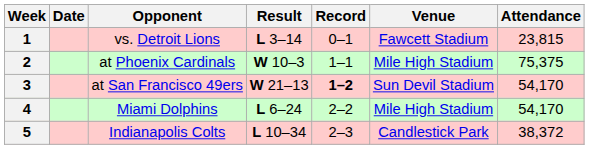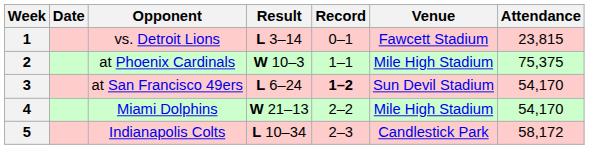(279, 86) W 21–13 -> (279, 86) L 6–24
(279, 109) L 6–24 -> (279, 109) W 21–13
(541, 132) 38,372 -> (541, 132) 58,172
